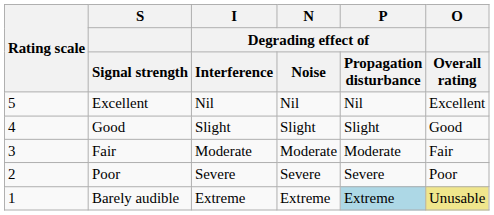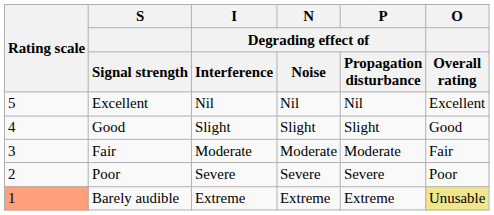(12, 198) no background -> (12, 198) lightsalmon background
(369, 198) lightblue background -> (369, 198) no background
